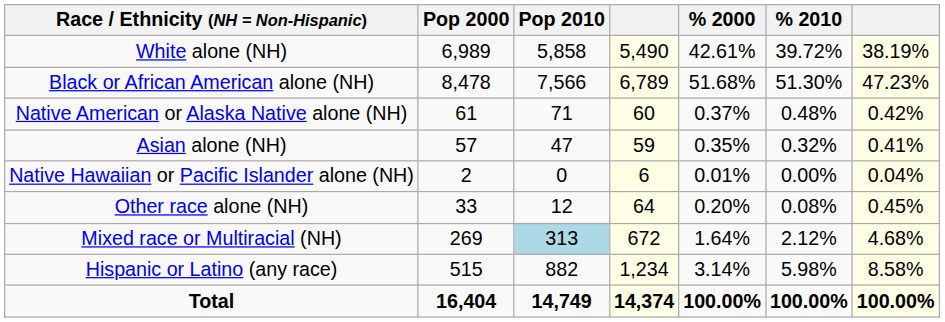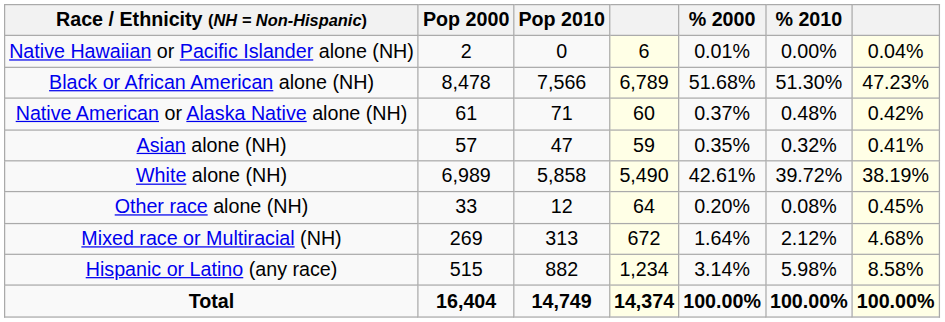rows swapped: (212, 51) <-> (212, 176)
(562, 238) lightblue background -> (562, 238) no background
